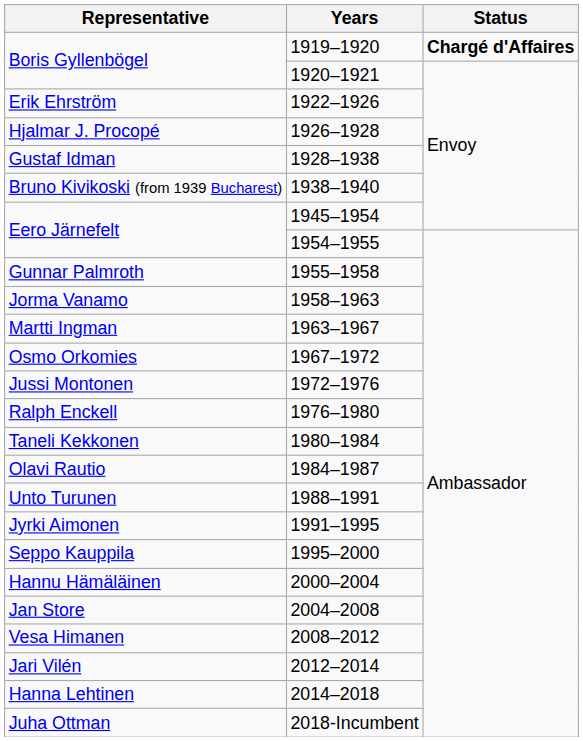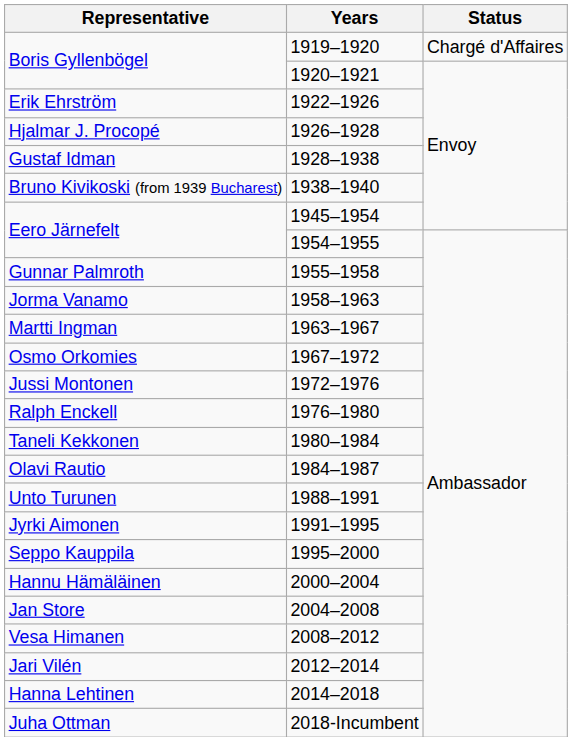(501, 46) bold -> (495, 46) normal
